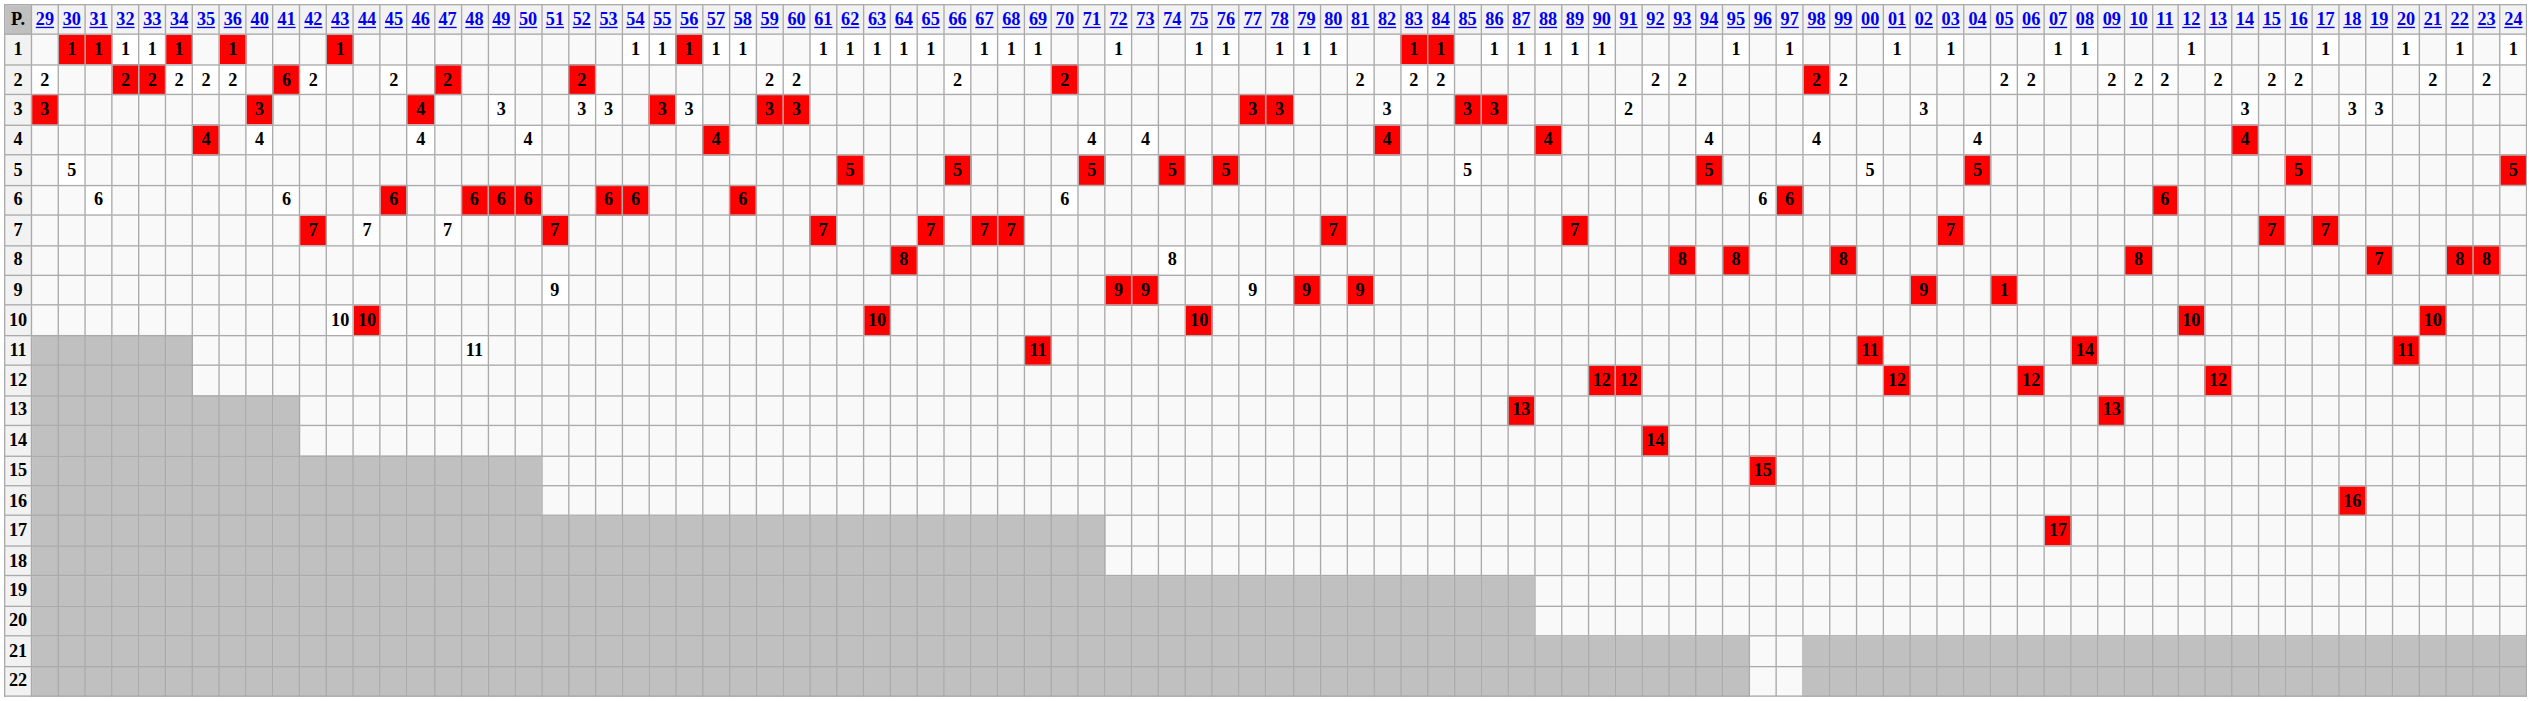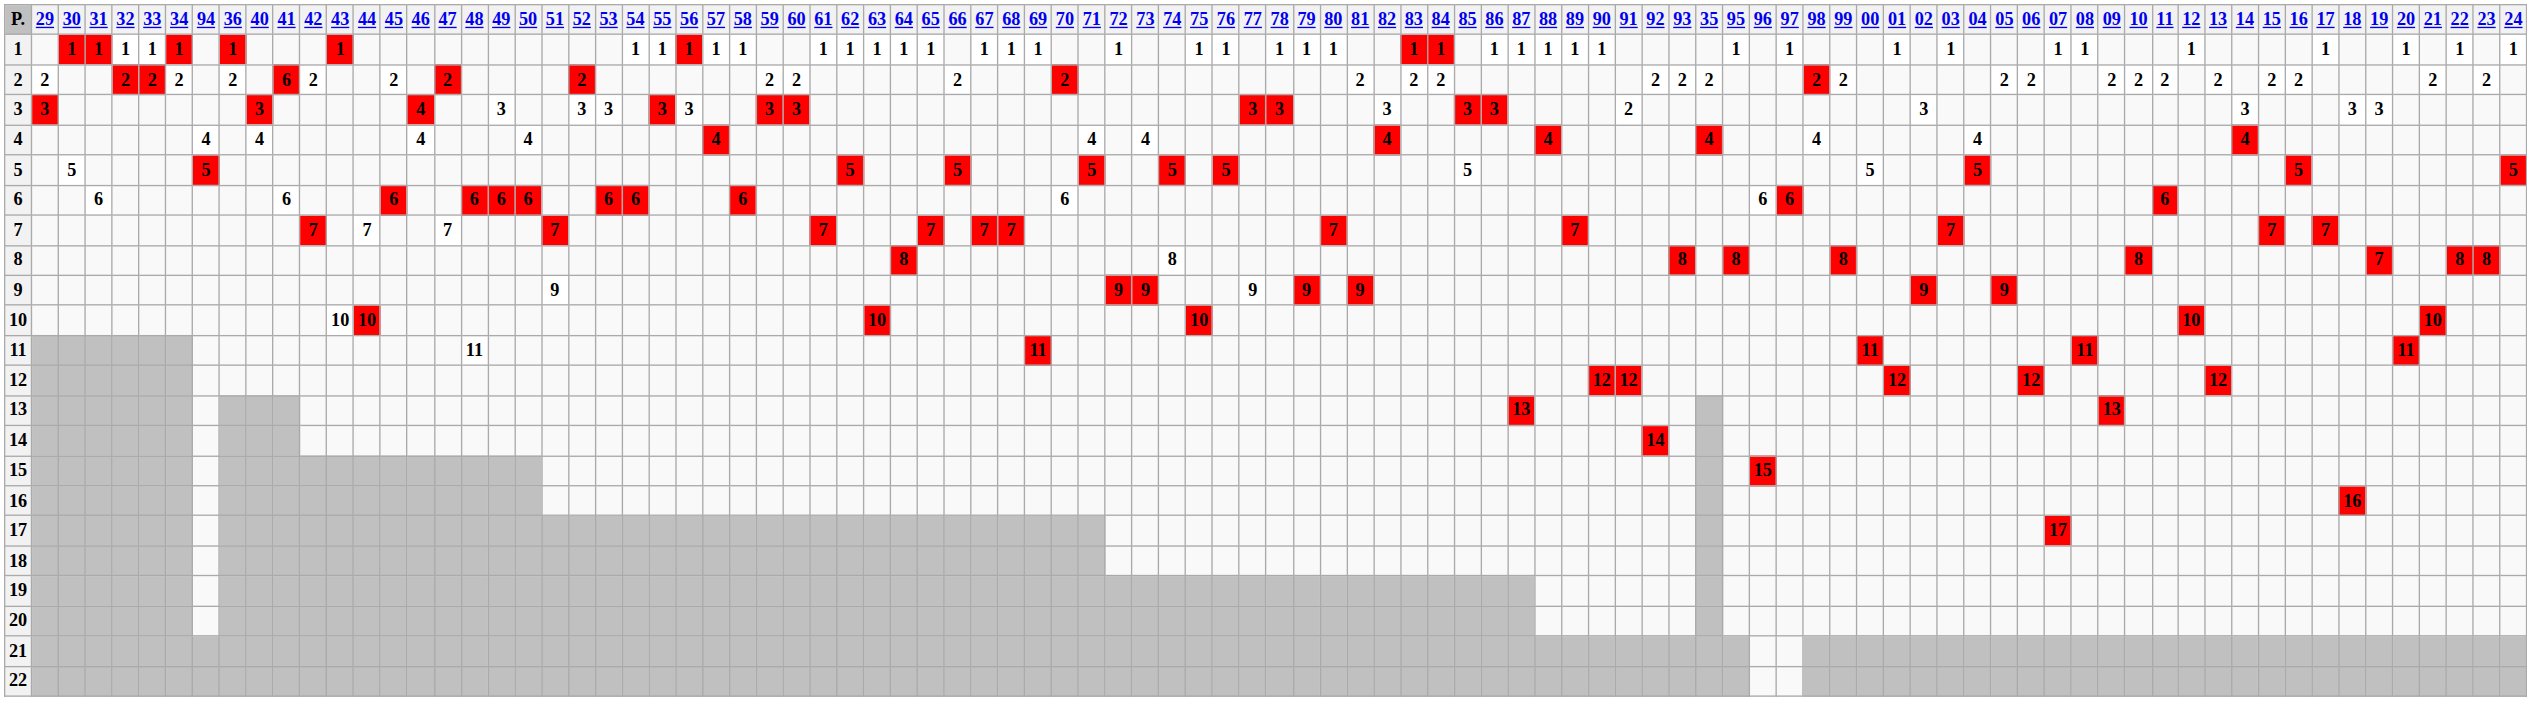columns swapped: (206, 19) <-> (1709, 19)
(2004, 289) 1 -> (2004, 289) 9
(2085, 349) 14 -> (2085, 349) 11
